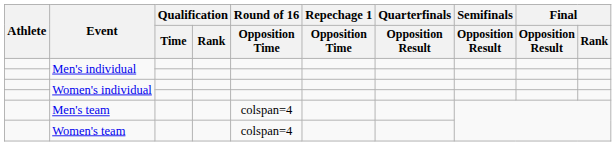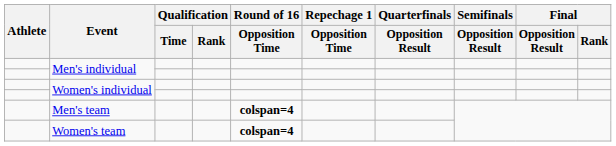(267, 110) normal -> (267, 110) bold
(267, 131) normal -> (267, 131) bold
